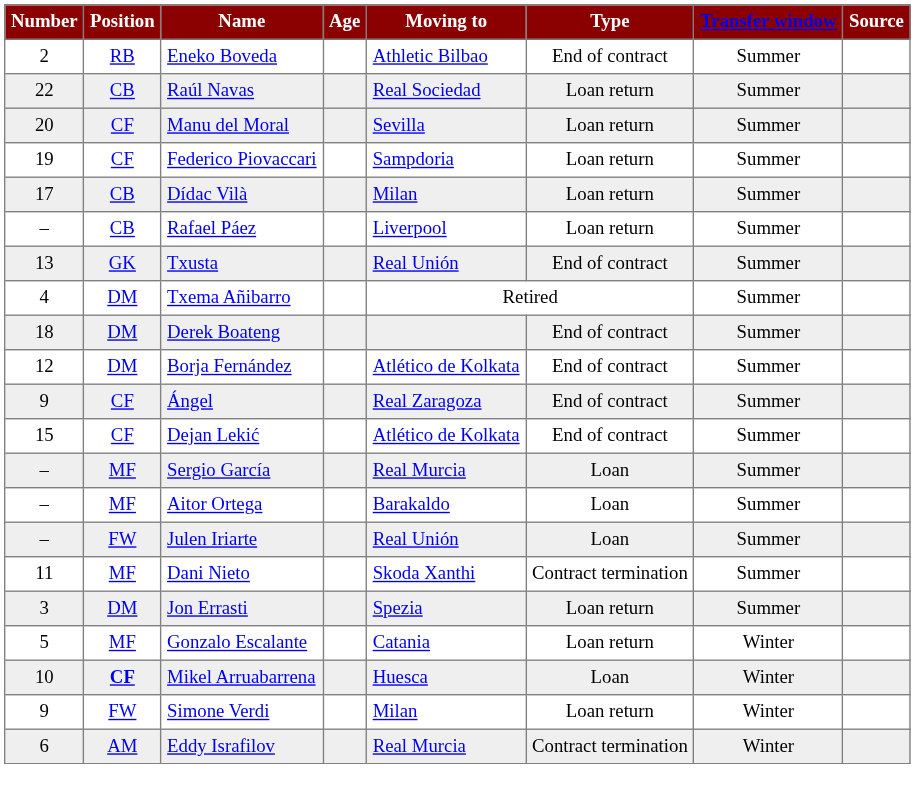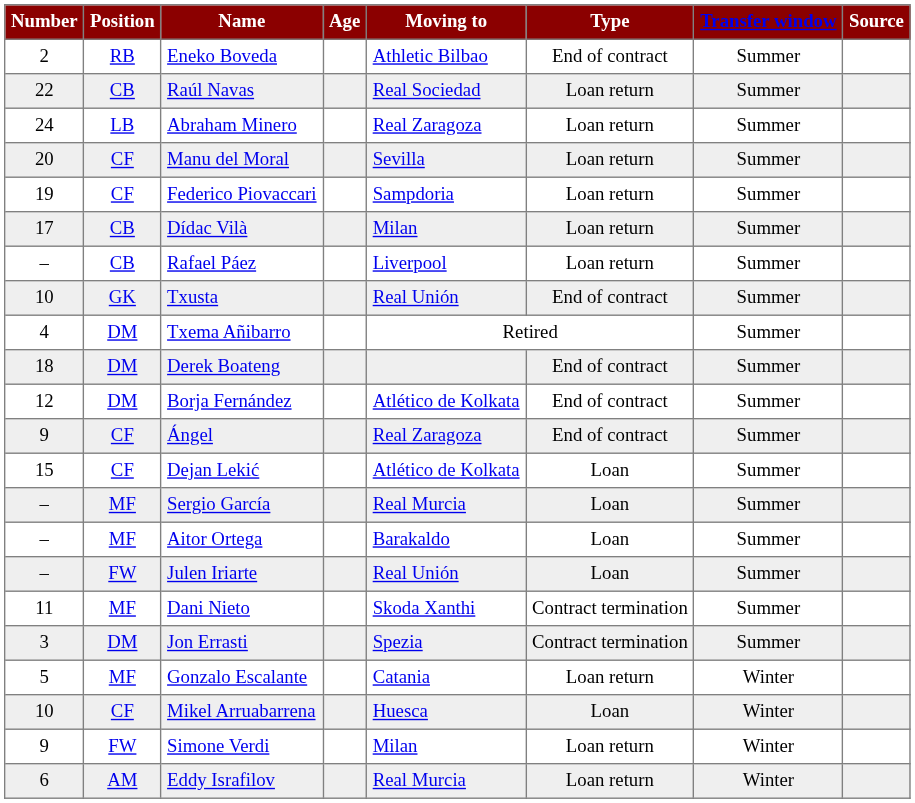+ row: (232, 125)
(44, 263) 13 -> (44, 297) 10
(610, 435) End of contract -> (610, 470) Loan
(610, 608) Loan return -> (610, 642) Contract termination
(122, 677) bold -> (122, 711) normal
(610, 746) Contract termination -> (610, 780) Loan return
